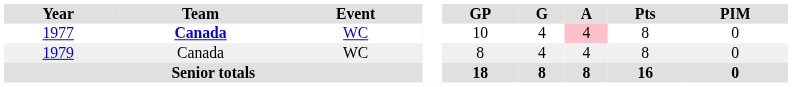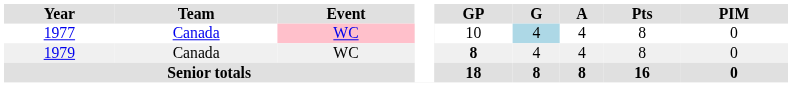(201, 33) bold -> (196, 33) normal
(356, 33) no background -> (346, 33) pink background
(542, 33) no background -> (536, 33) lightblue background
(587, 33) pink background -> (582, 33) no background
(480, 53) normal -> (473, 53) bold
